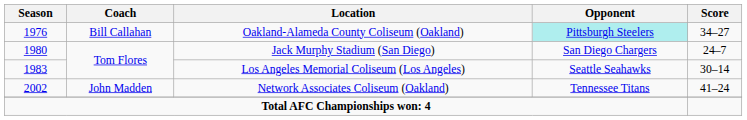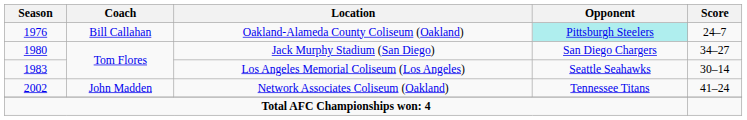(715, 32) 34–27 -> (715, 32) 24–7
(715, 50) 24–7 -> (715, 50) 34–27
